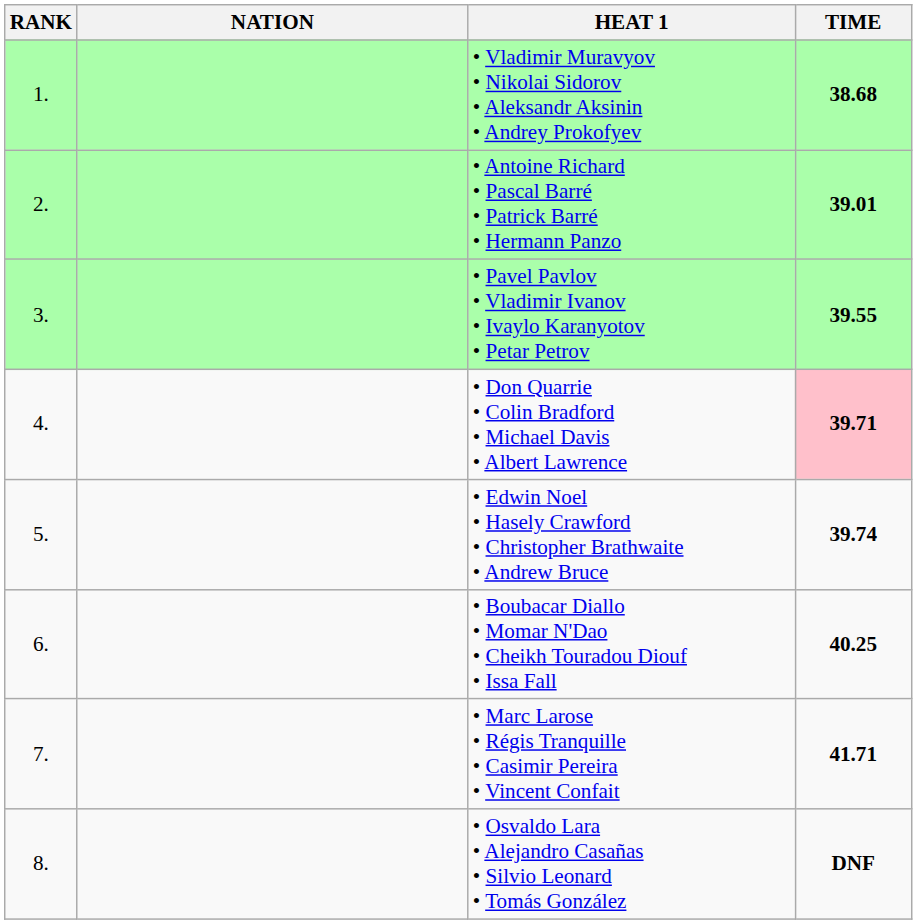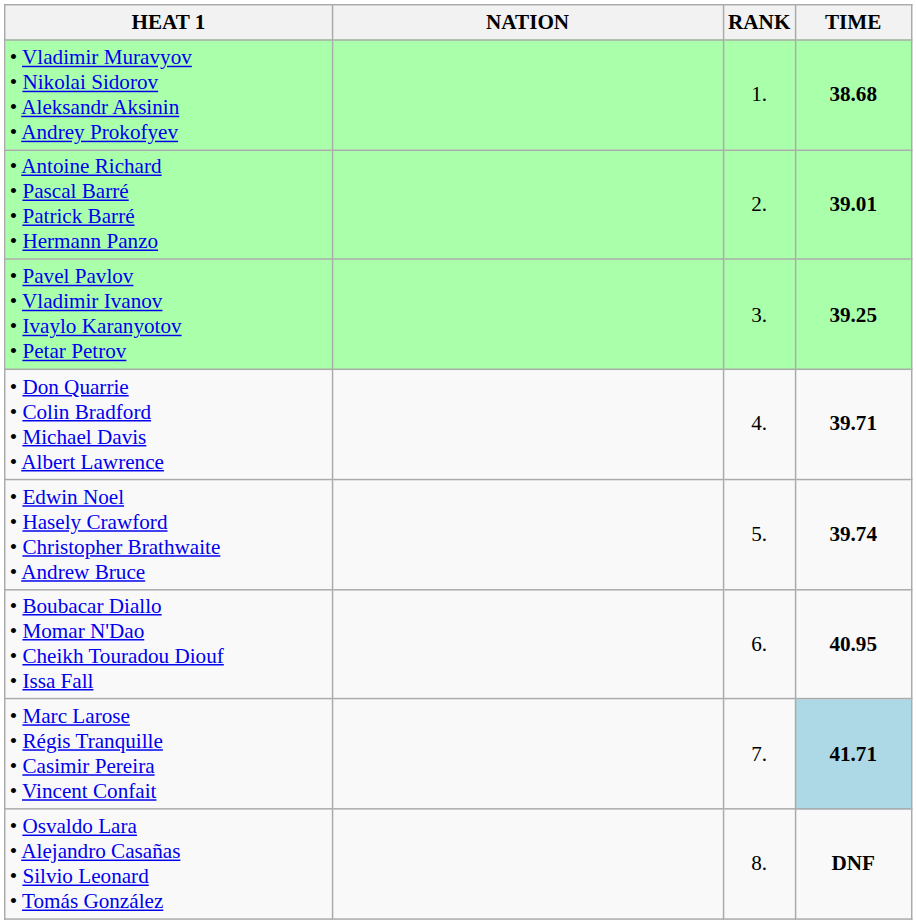columns swapped: (41, 22) <-> (632, 22)
(853, 314) 39.55 -> (853, 314) 39.25
(853, 424) pink background -> (853, 424) no background
(853, 644) 40.25 -> (853, 644) 40.95
(853, 754) no background -> (853, 754) lightblue background
